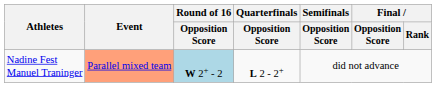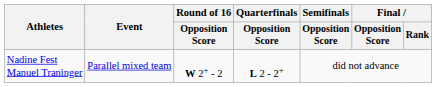(129, 66) lightsalmon background -> (129, 66) no background
(204, 72) lightblue background -> (204, 72) no background
